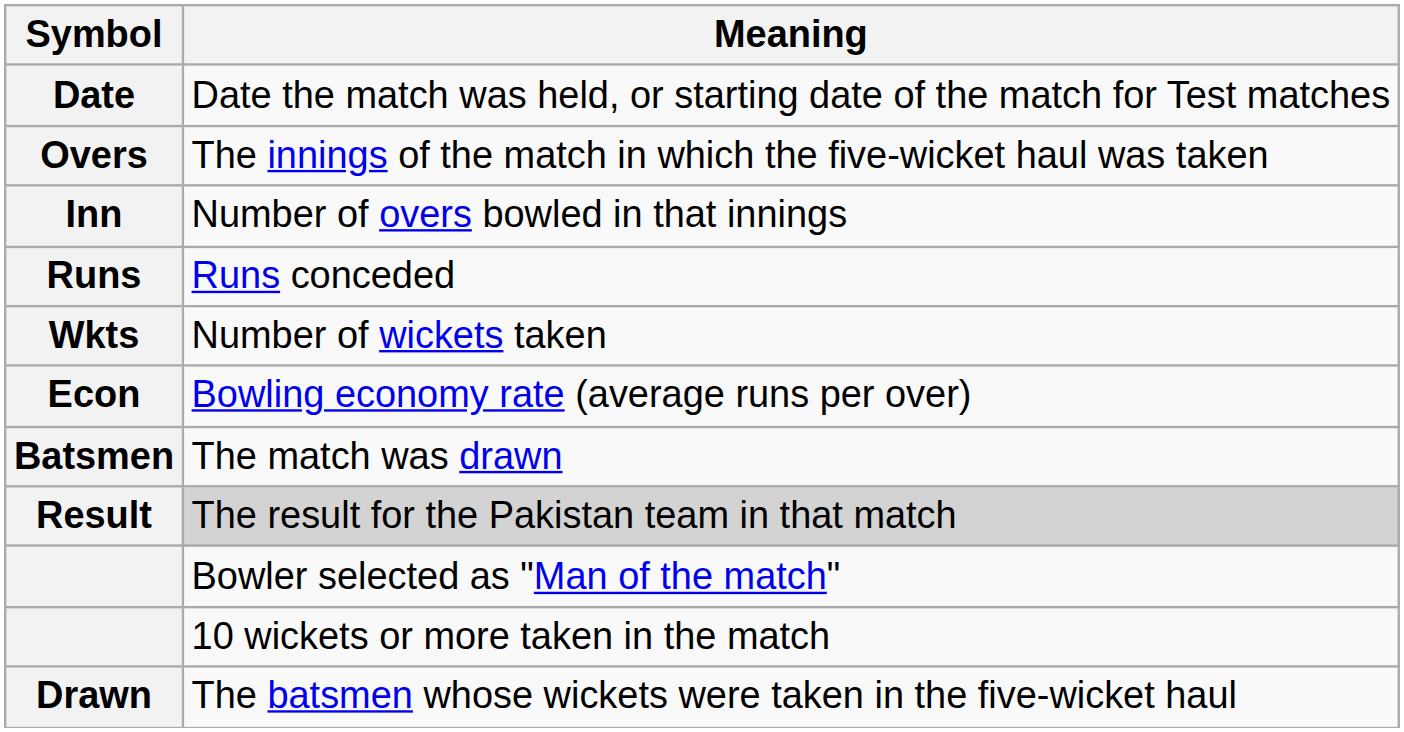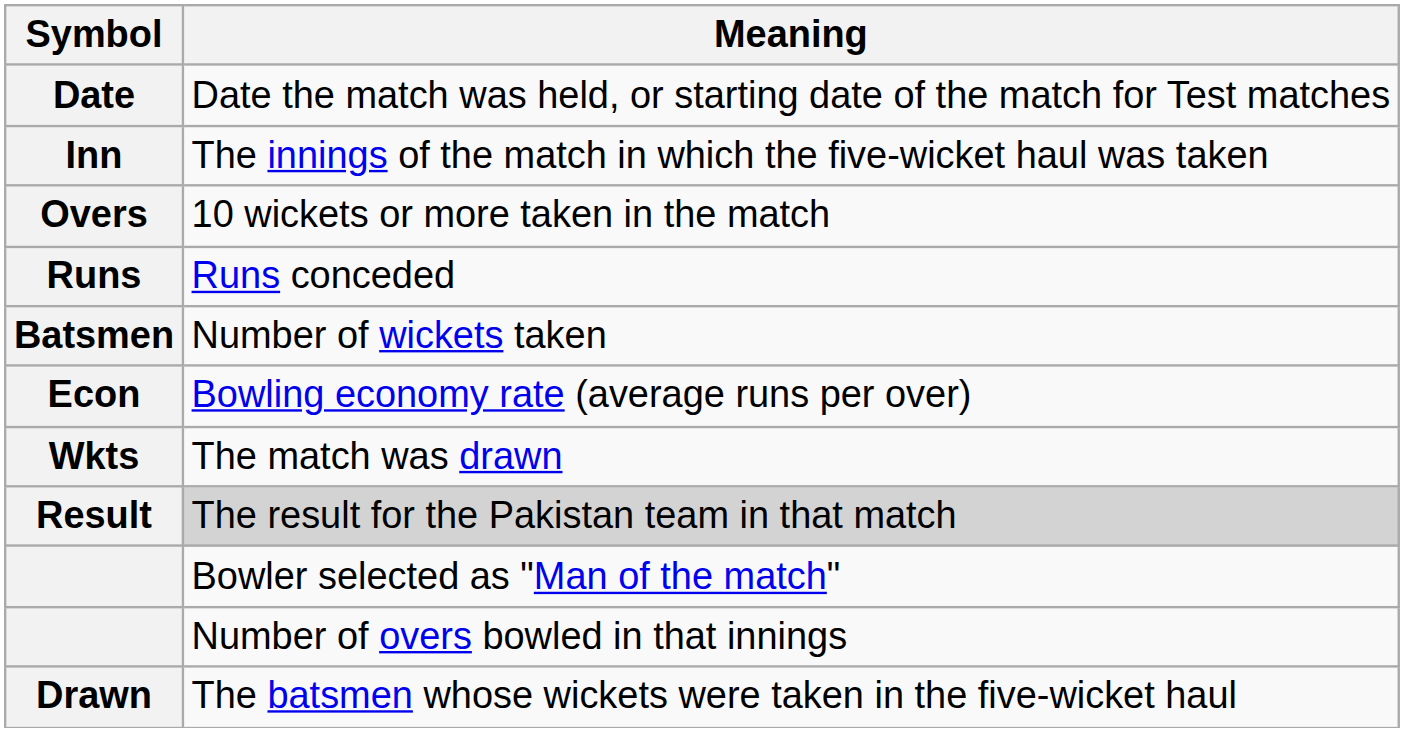(94, 154) Overs -> (94, 154) Inn
(94, 214) Inn -> (94, 214) Overs
(519, 214) Number of overs bowled in that innings -> (511, 214) 10 wickets or more taken in the match
(94, 335) Wkts -> (94, 335) Batsmen
(94, 455) Batsmen -> (94, 455) Wkts
(511, 635) 10 wickets or more taken in the match -> (519, 635) Number of overs bowled in that innings
